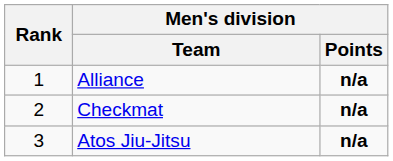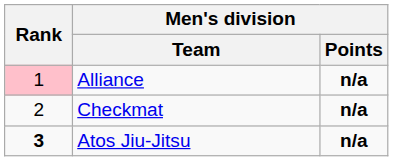(39, 79) no background -> (39, 79) pink background
(39, 140) normal -> (39, 140) bold
